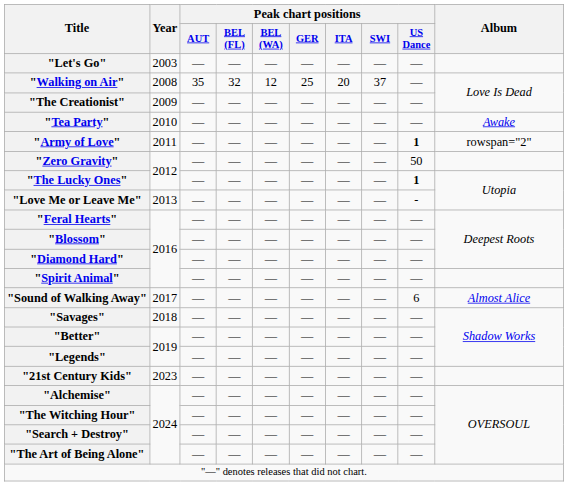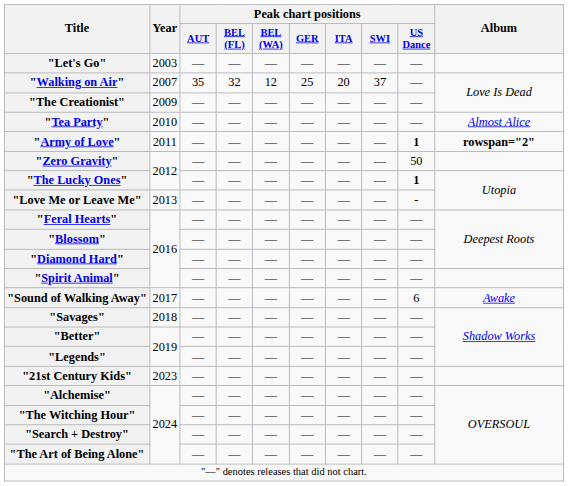(165, 82) 2008 -> (165, 82) 2007
(499, 122) Awake -> (499, 122) Almost Alice
(499, 141) normal -> (499, 141) bold
(499, 297) Almost Alice -> (499, 297) Awake
